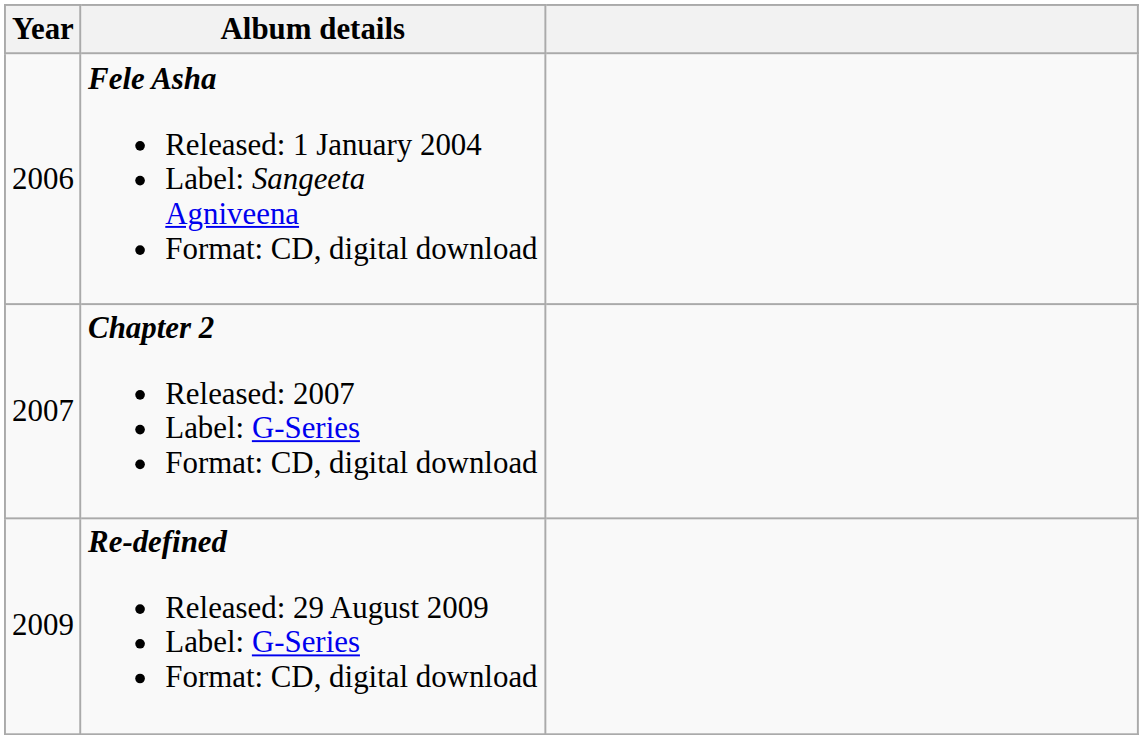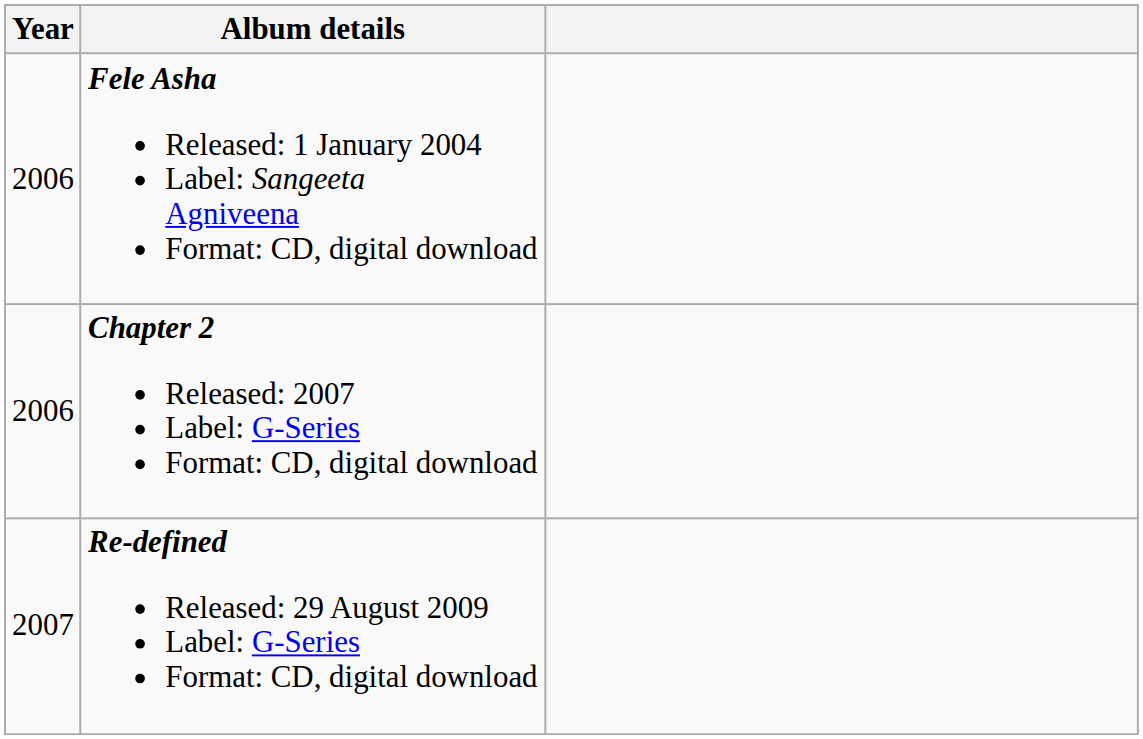(43, 410) 2007 -> (43, 410) 2006
(43, 625) 2009 -> (43, 625) 2007
